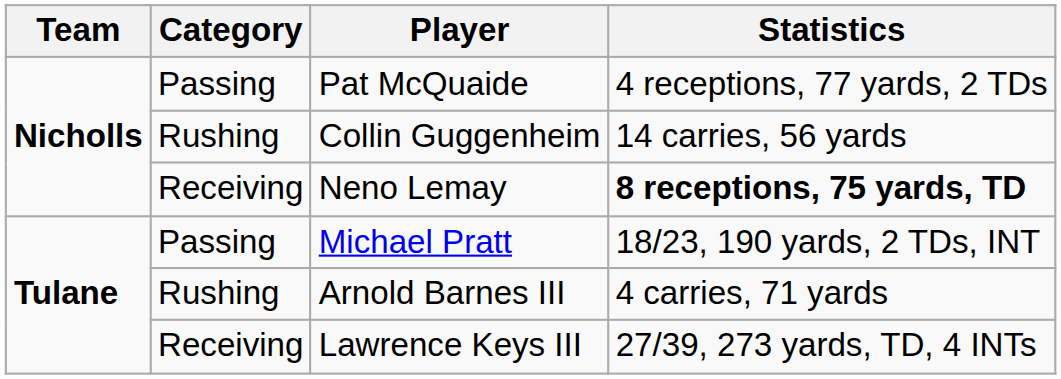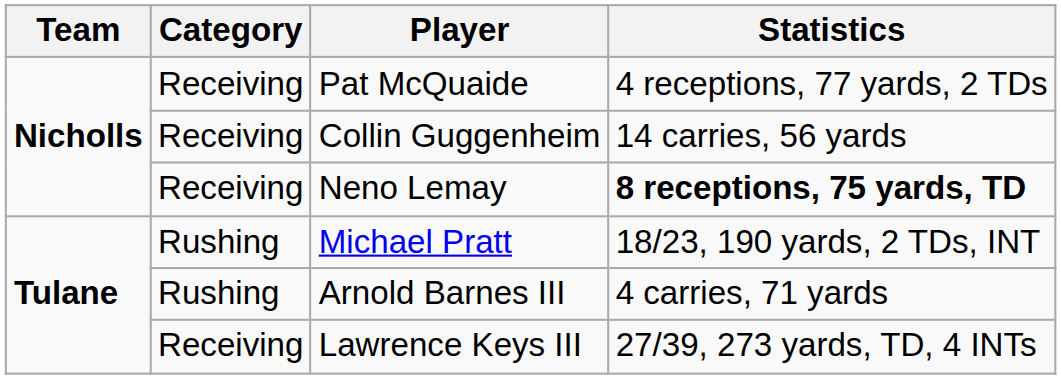(217, 83) Passing -> (231, 83) Receiving
(219, 135) Rushing -> (231, 135) Receiving
(217, 240) Passing -> (219, 240) Rushing
